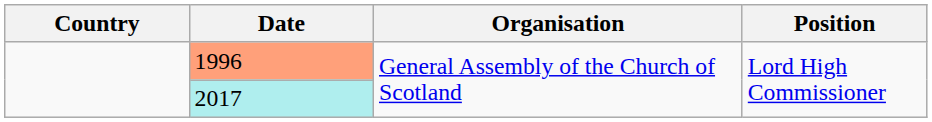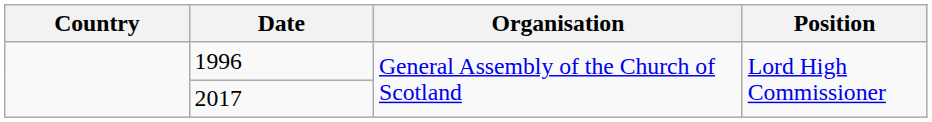(218, 60) lightsalmon background -> (218, 60) no background
(218, 98) paleturquoise background -> (218, 98) no background
